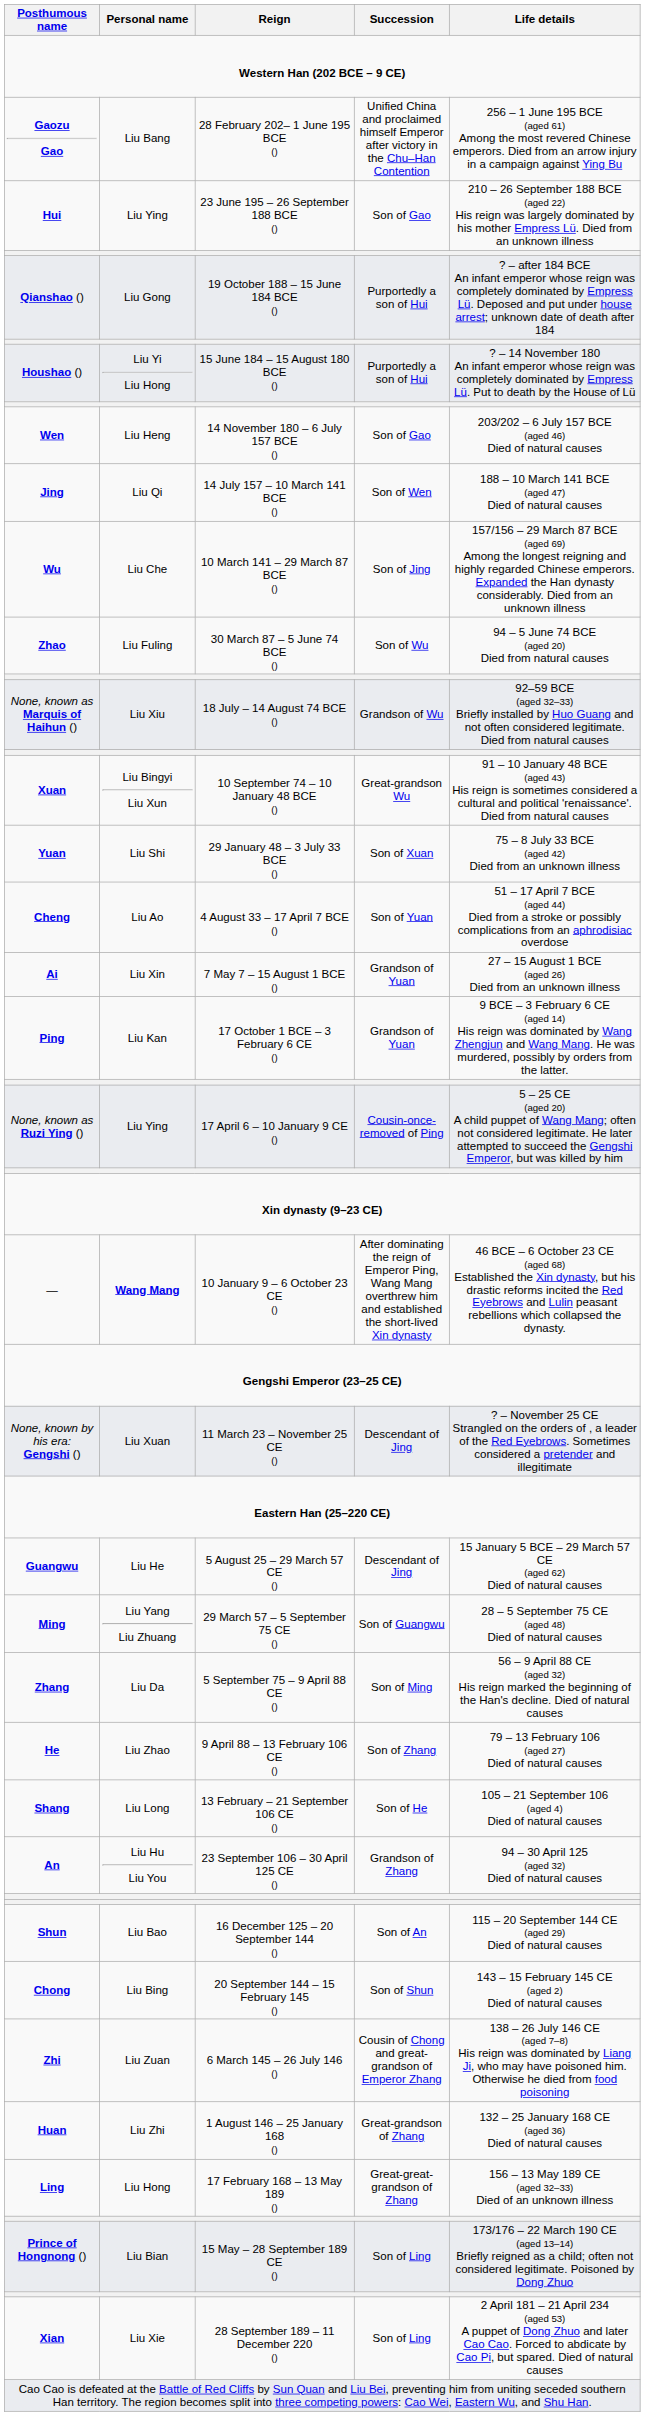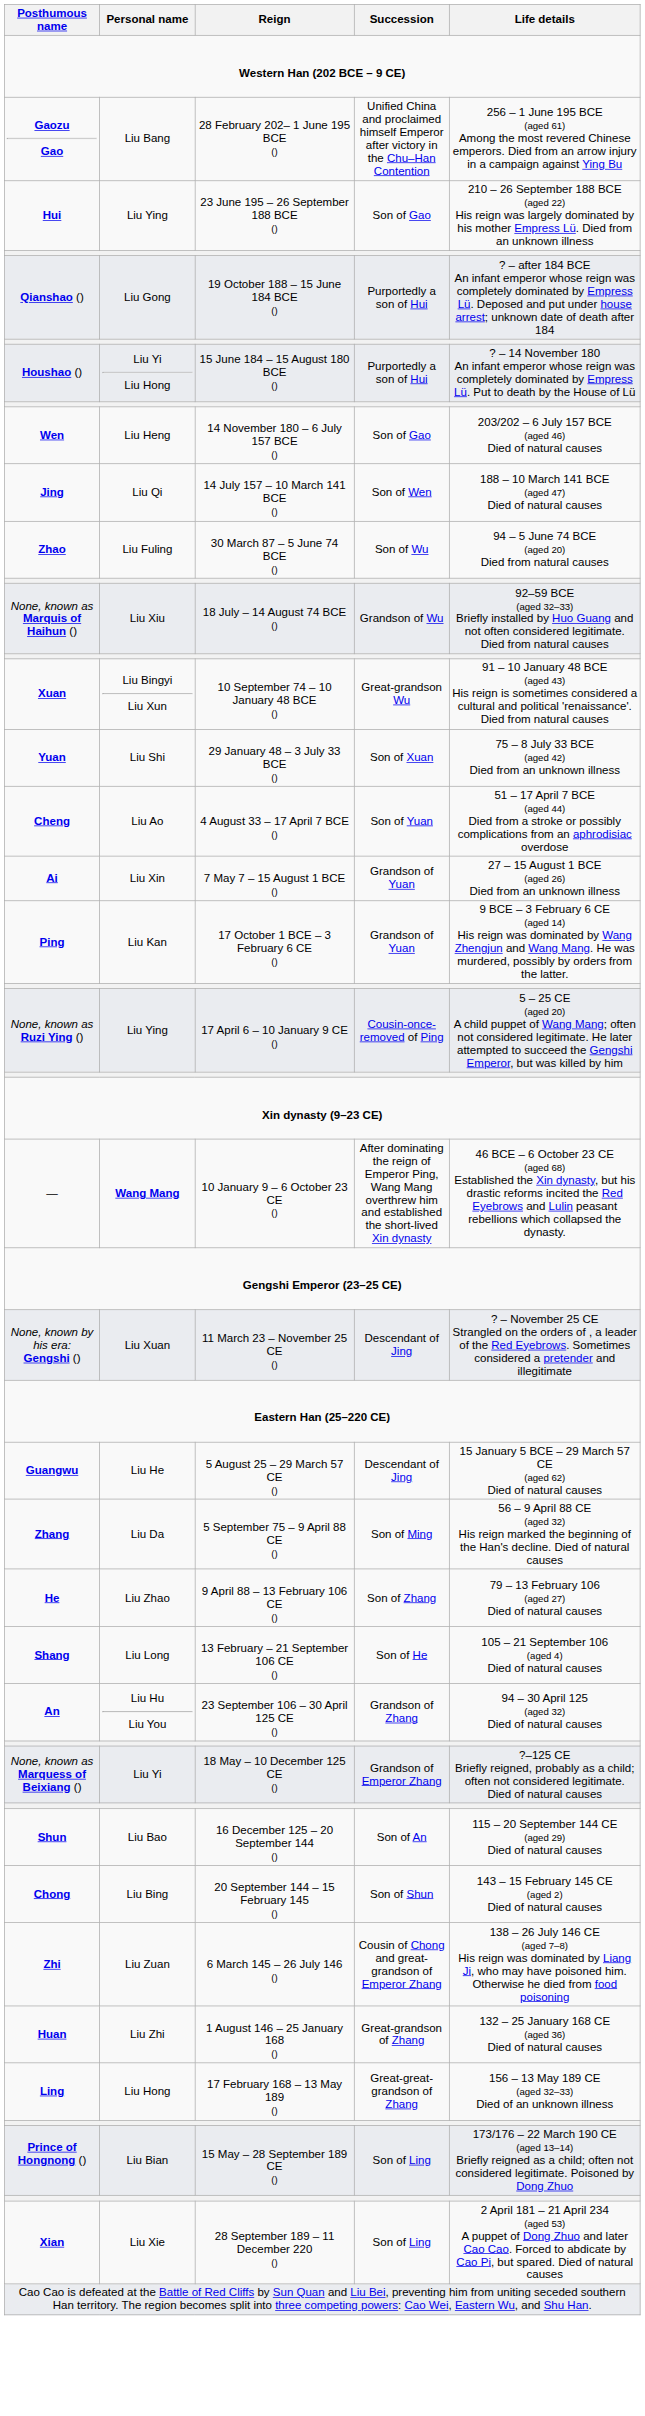- row: (52, 569)
- row: (52, 1623)
+ row: (52, 1774)
